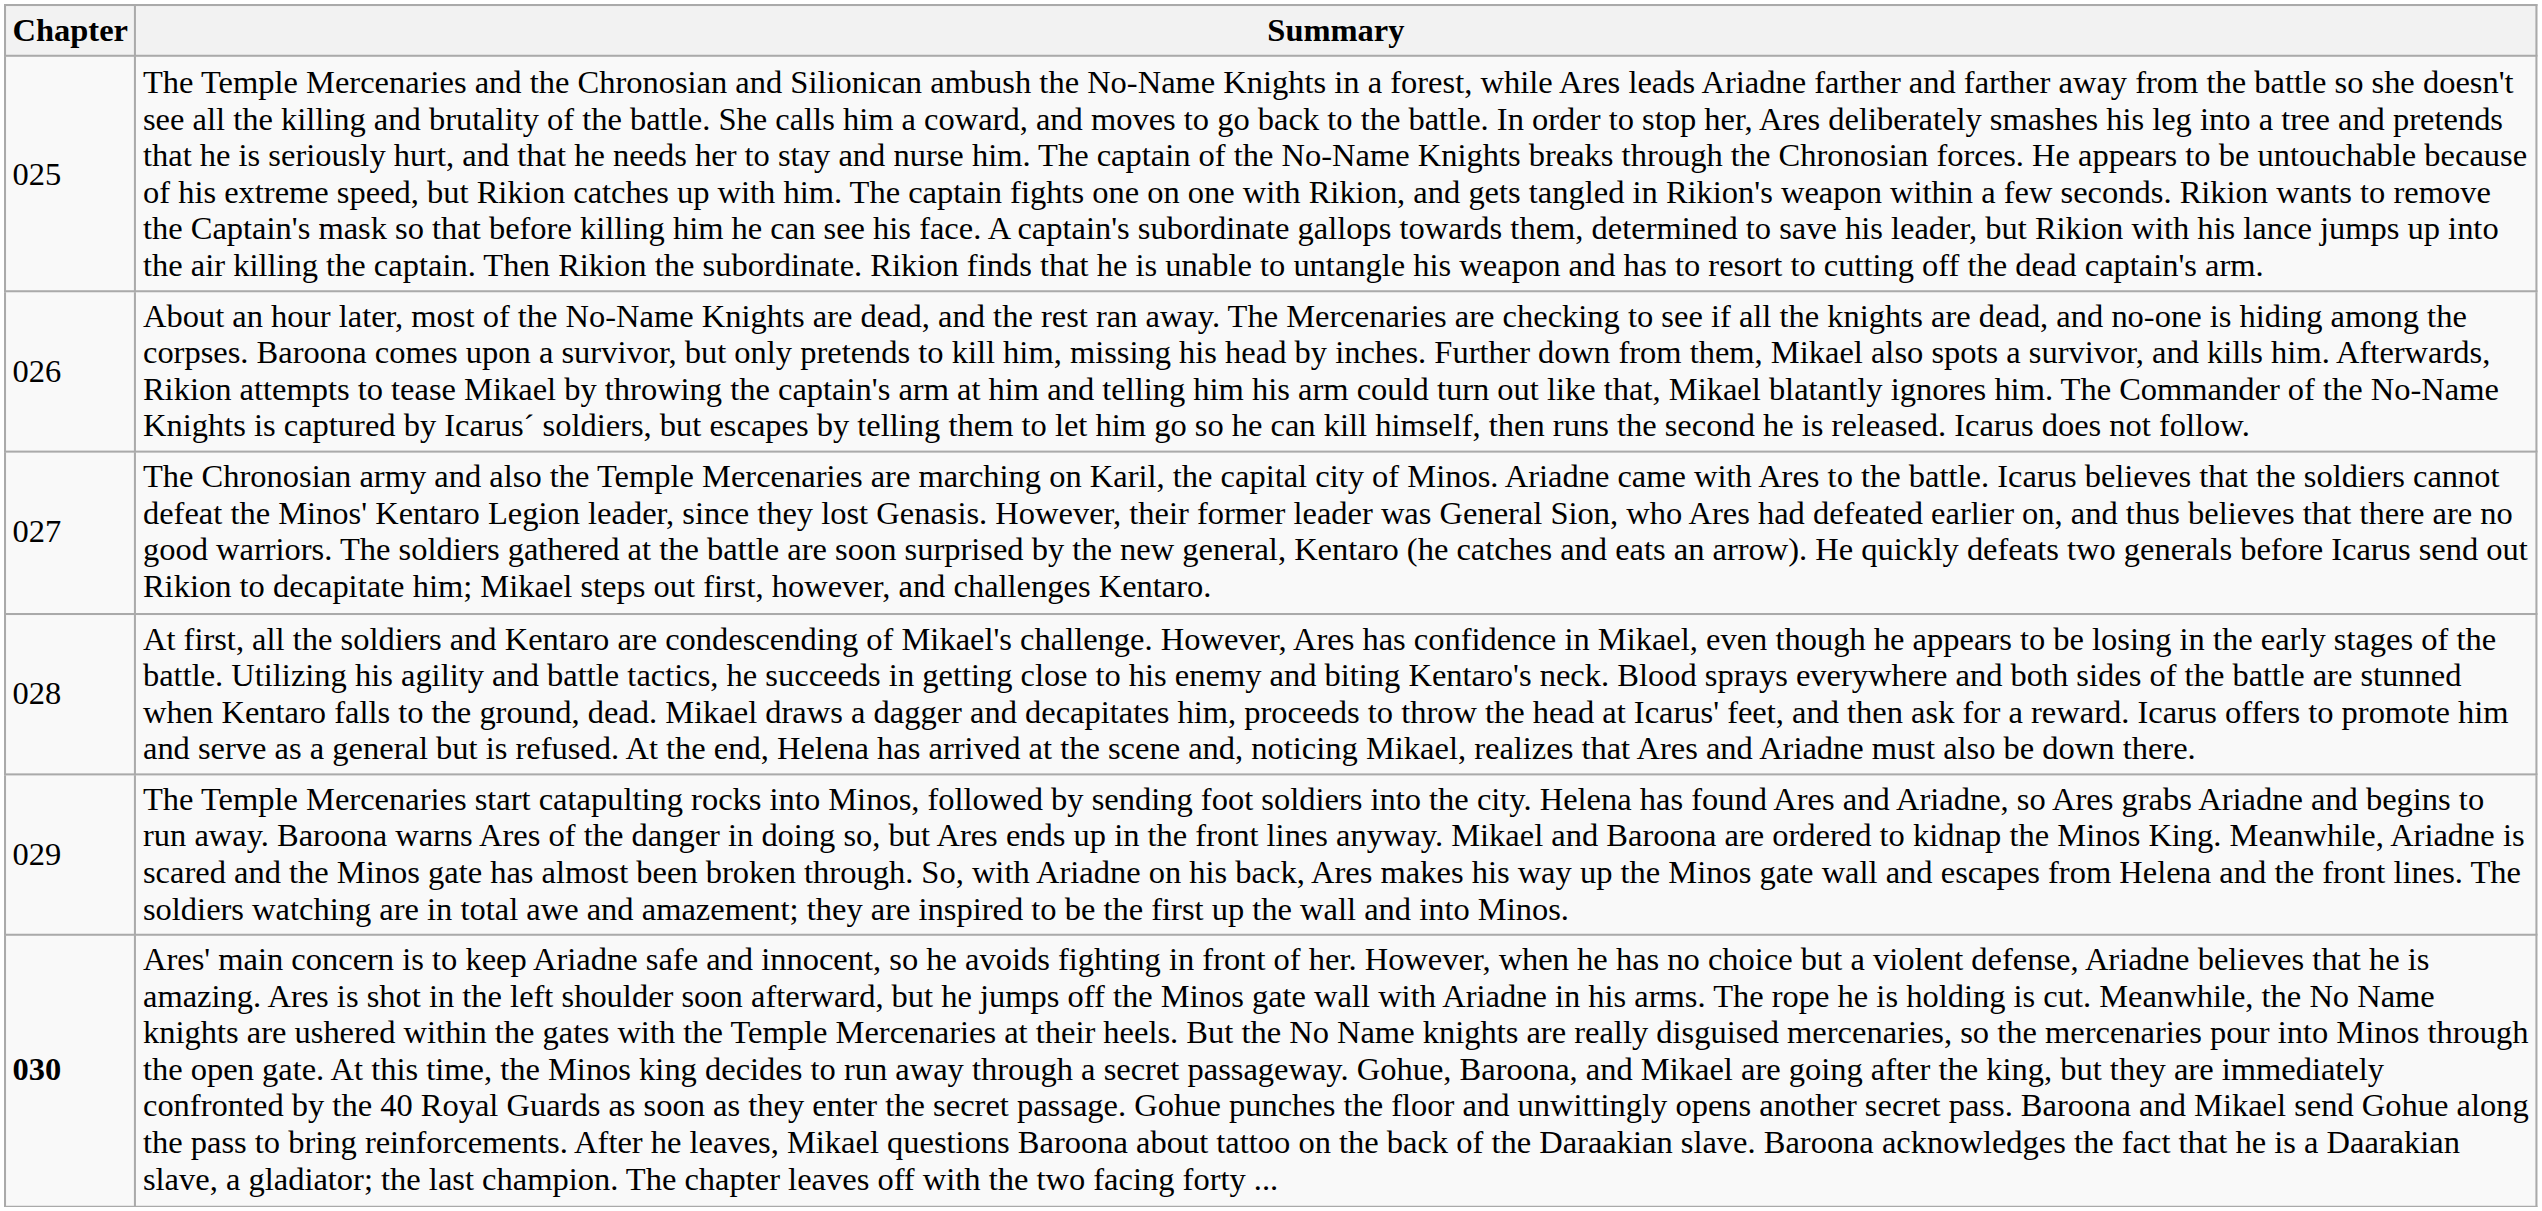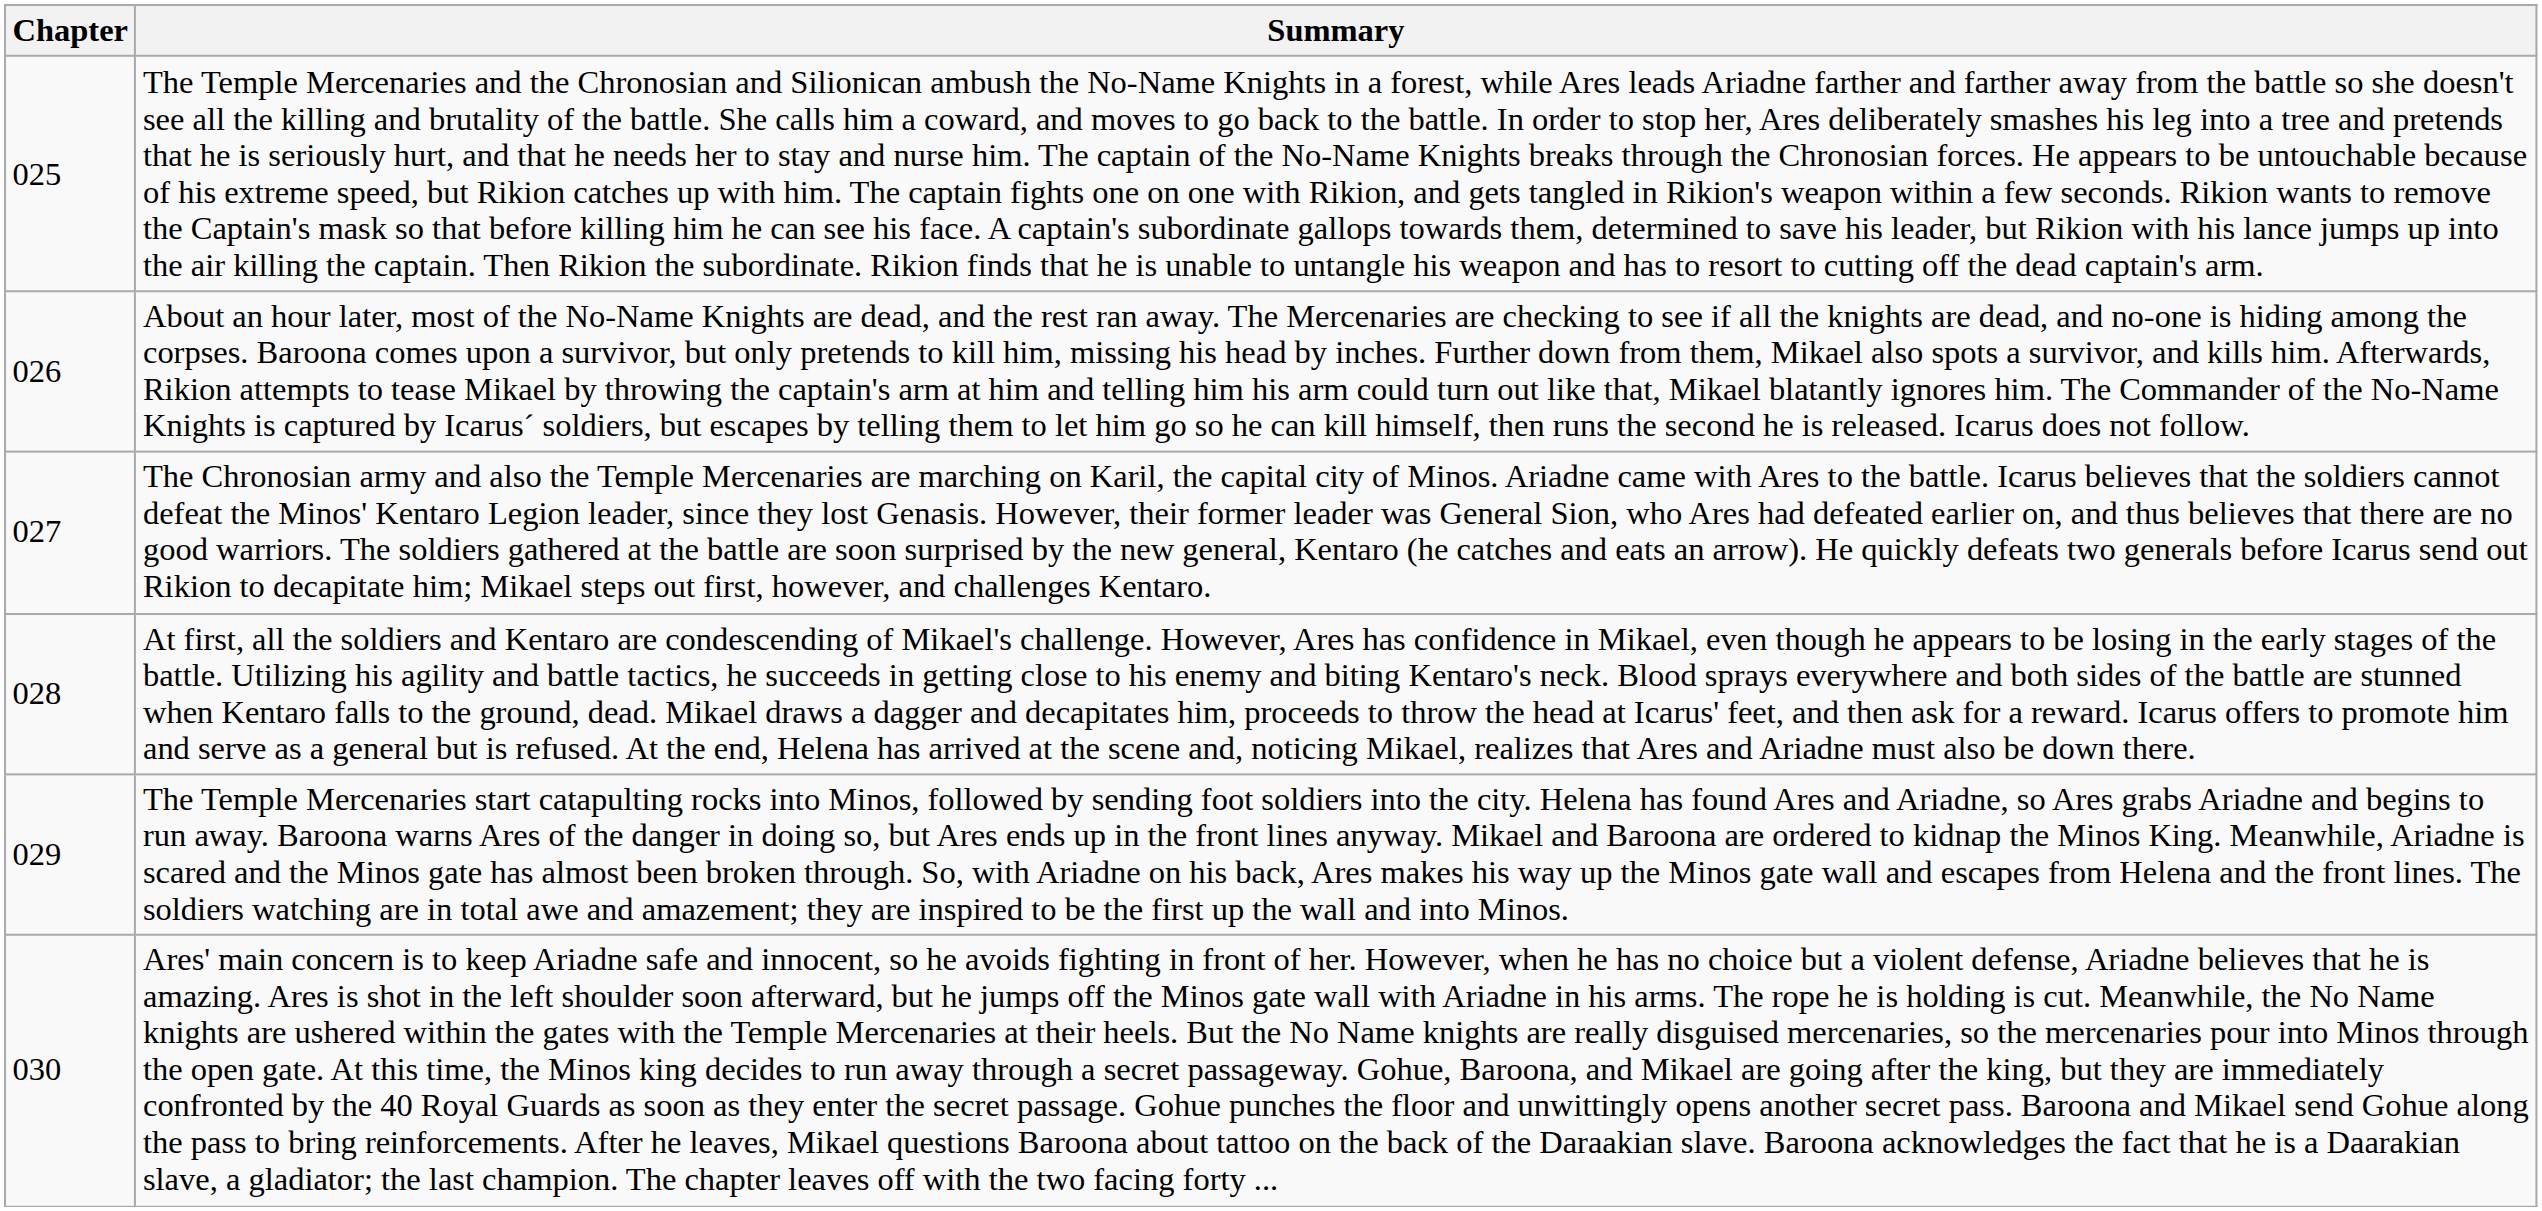(37, 1070) bold -> (37, 1070) normal
